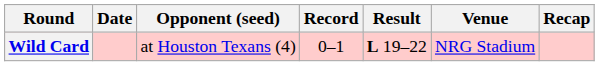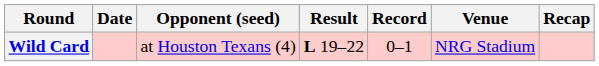columns swapped: (397, 18) <-> (331, 18)
